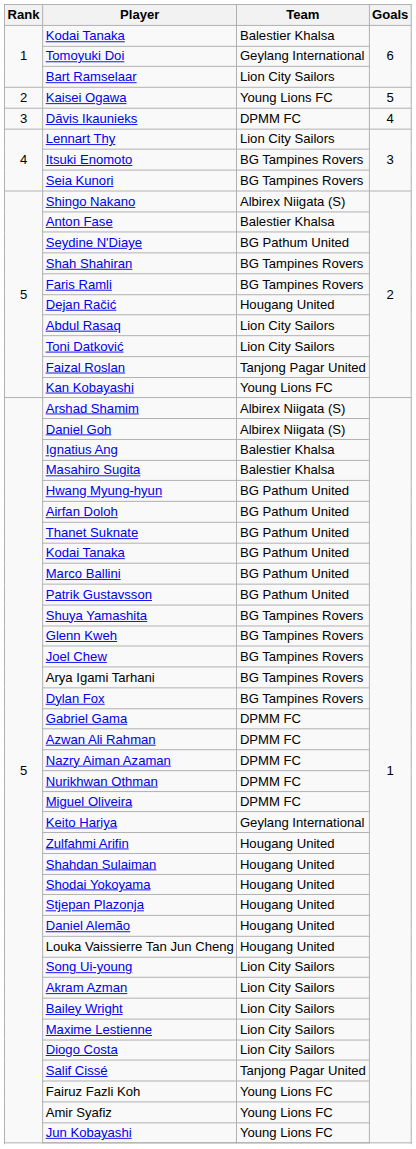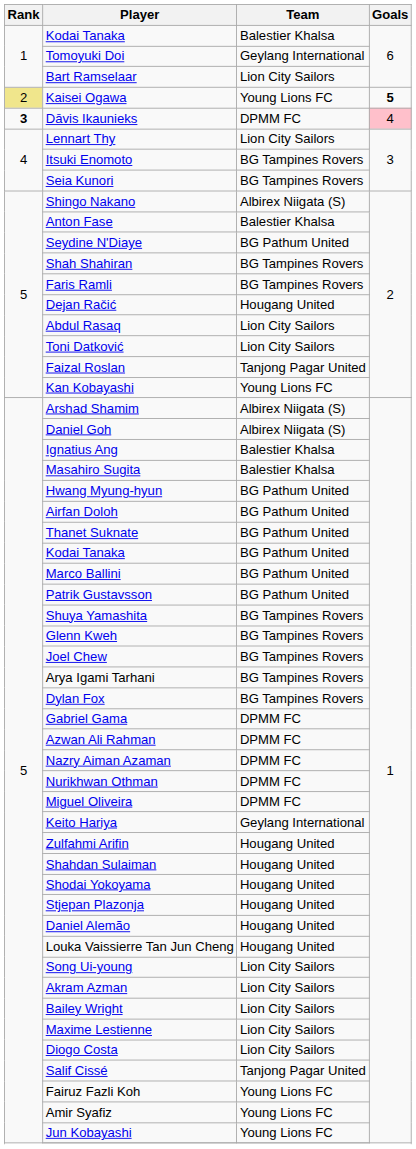(24, 98) no background -> (24, 98) khaki background
(390, 98) normal -> (390, 98) bold
(24, 119) normal -> (24, 119) bold
(390, 119) no background -> (390, 119) pink background
